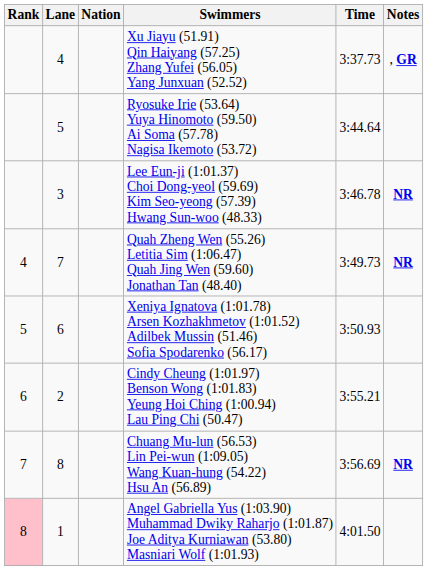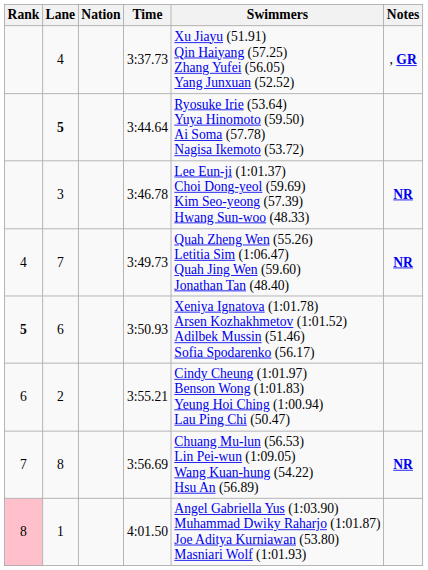columns swapped: (230, 15) <-> (360, 15)
(60, 127) normal -> (60, 127) bold
(23, 329) normal -> (23, 329) bold
